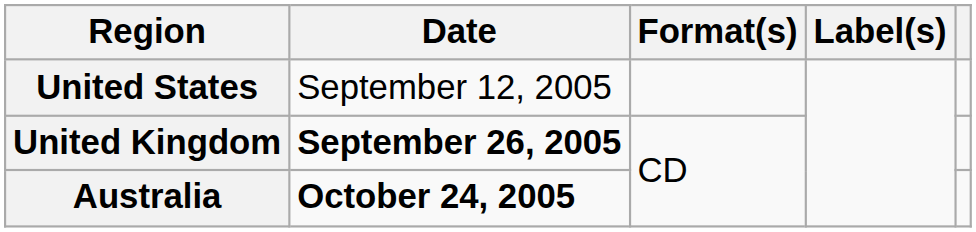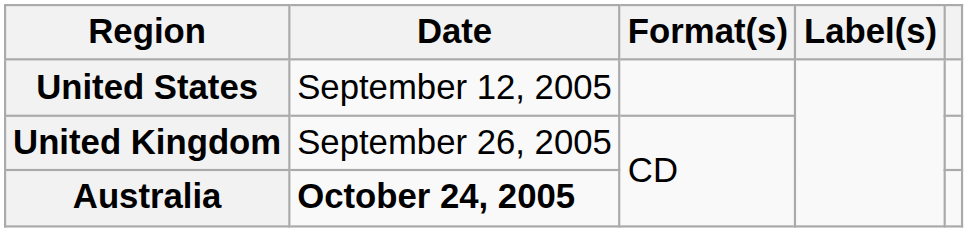(459, 142) bold -> (455, 142) normal
